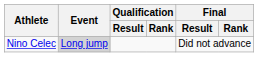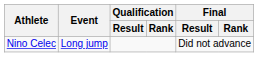(84, 45) lightgrey background -> (84, 45) no background
